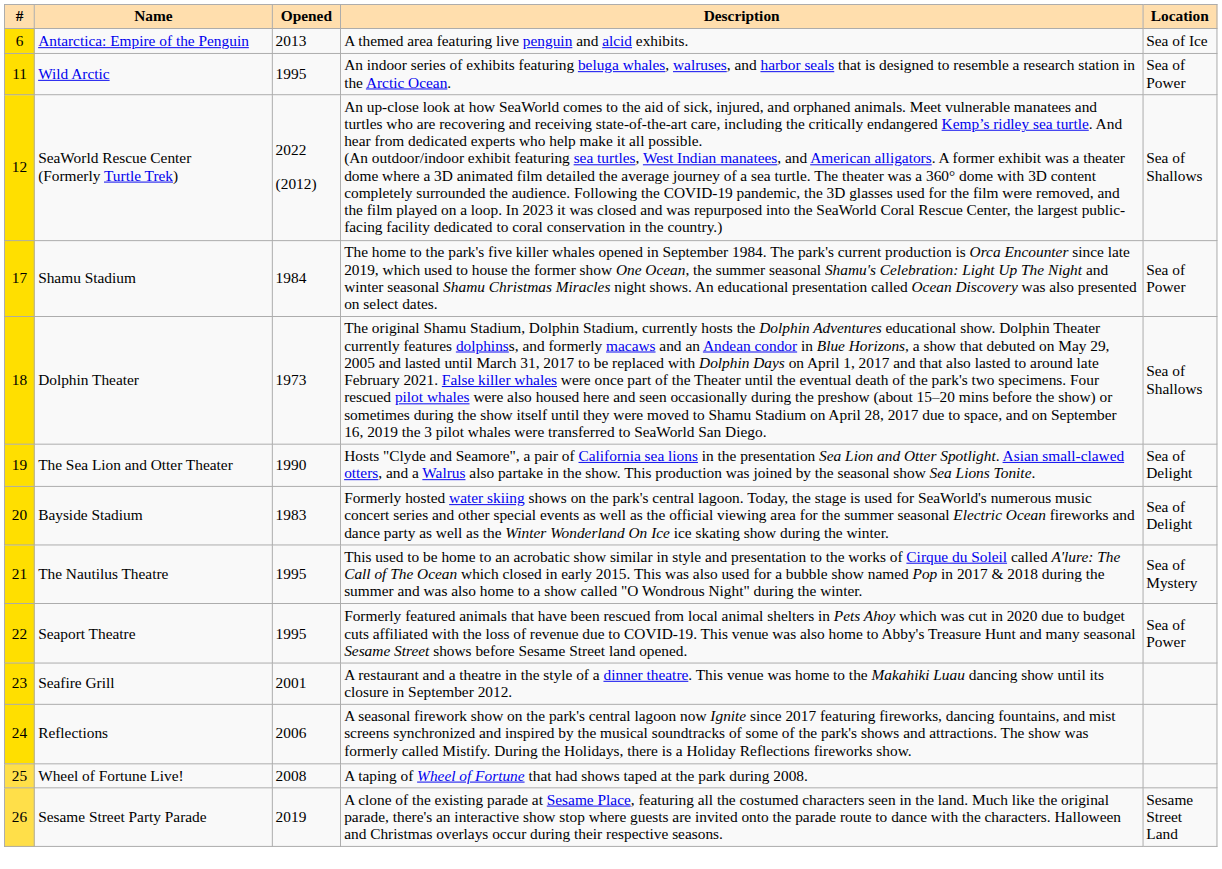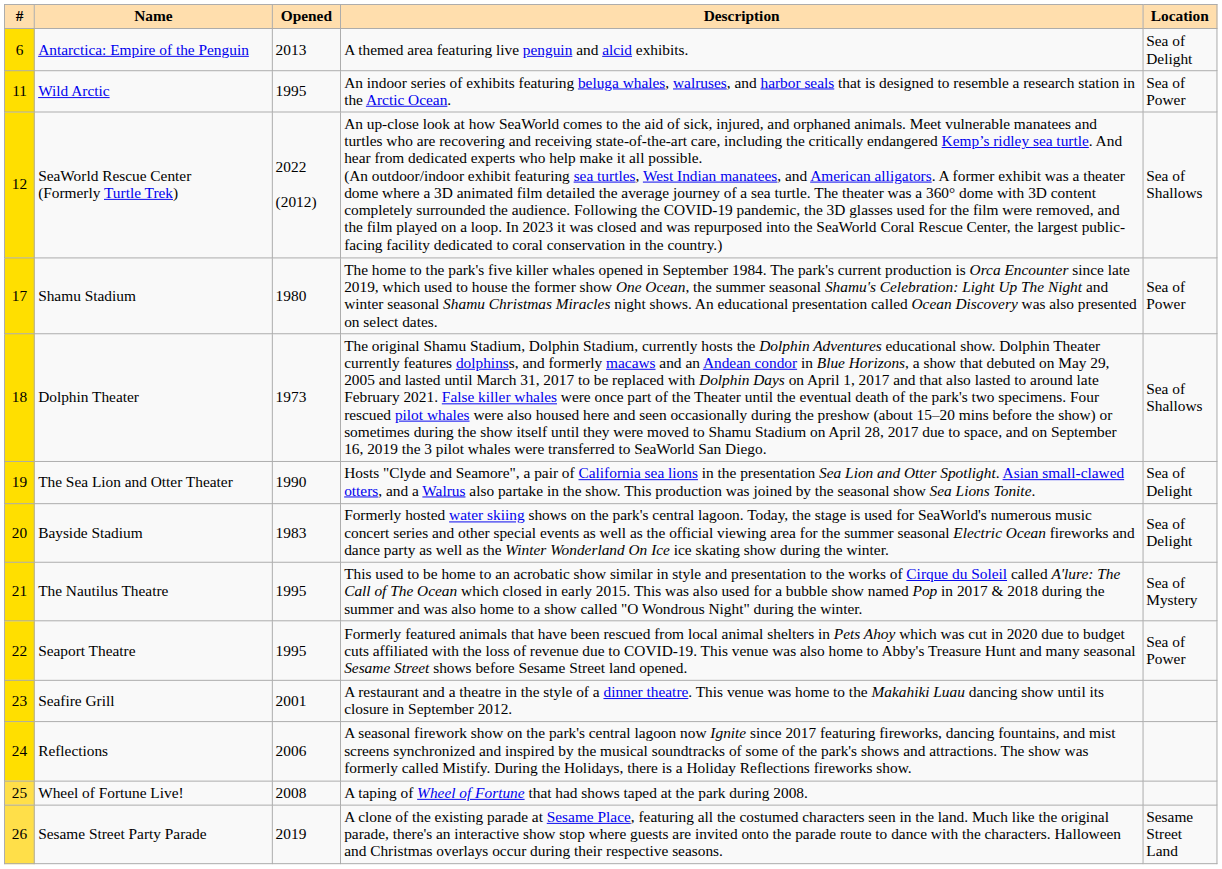(1177, 41) Sea of Ice -> (1169, 49) Sea of Delight
(291, 278) 1984 -> (291, 295) 1980
